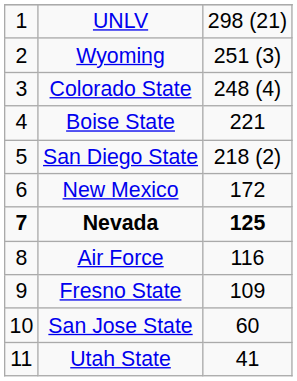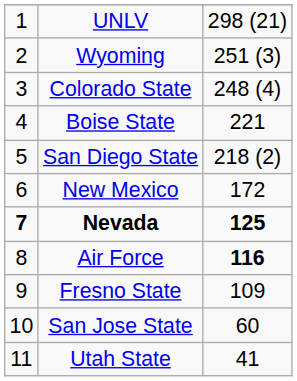(247, 257) normal -> (247, 257) bold
